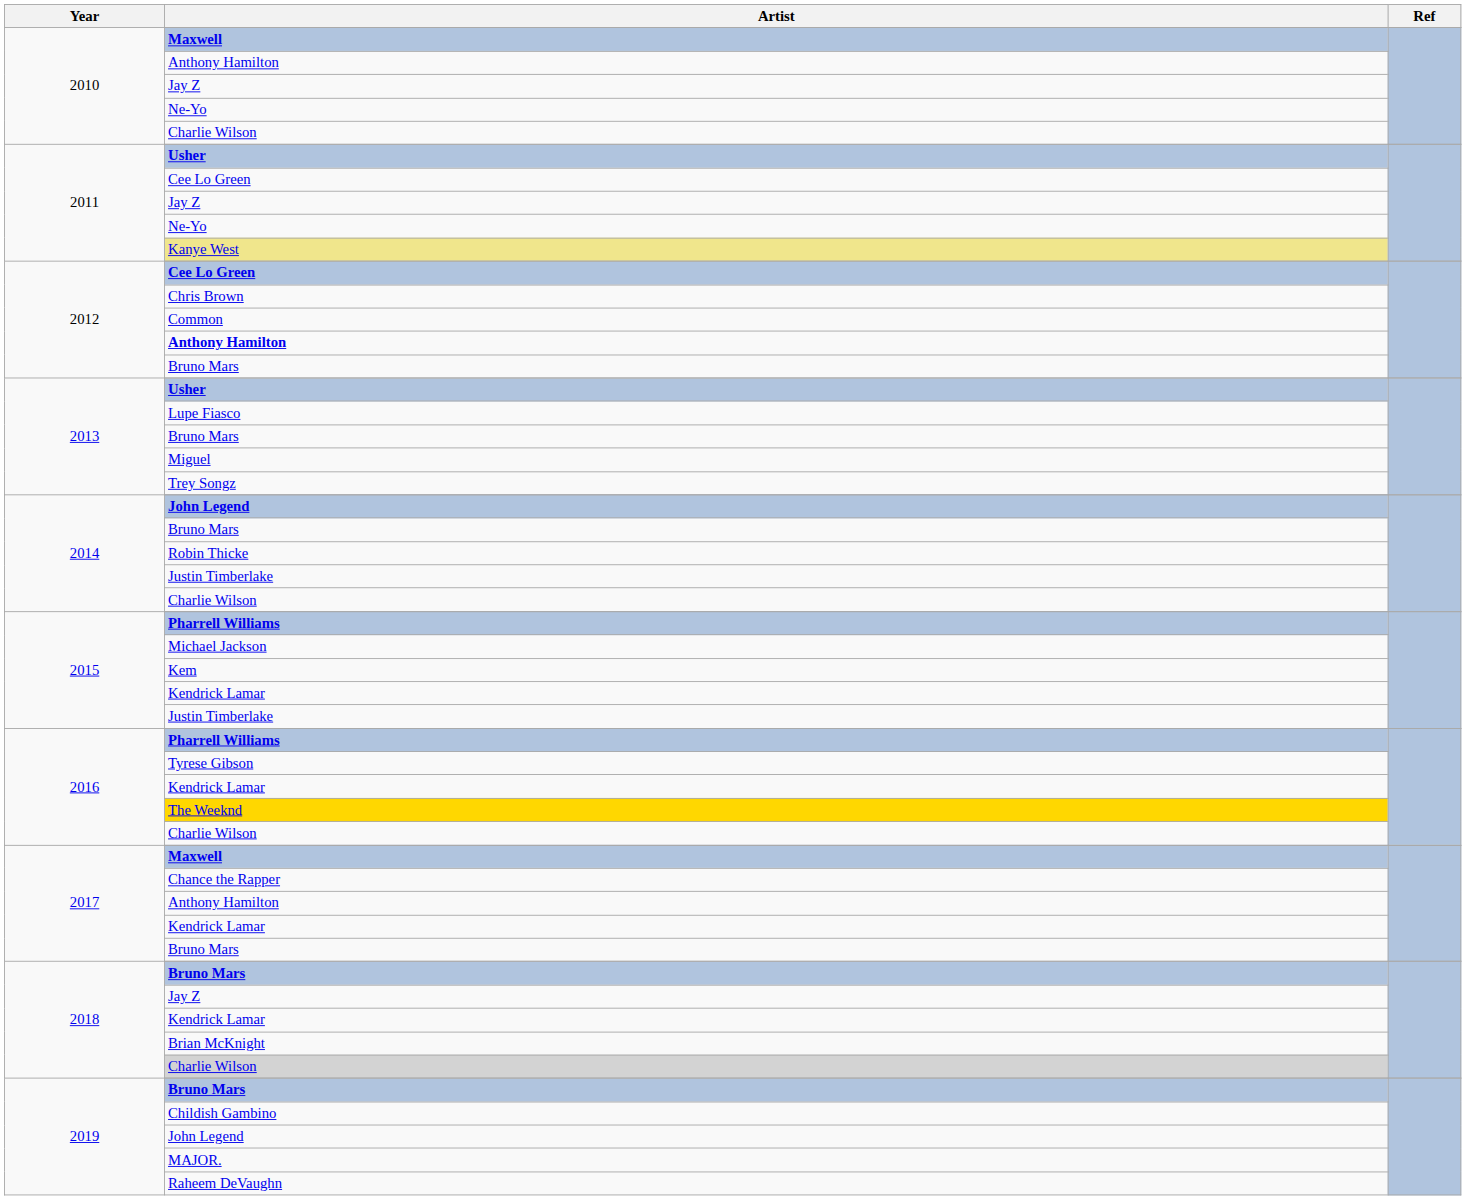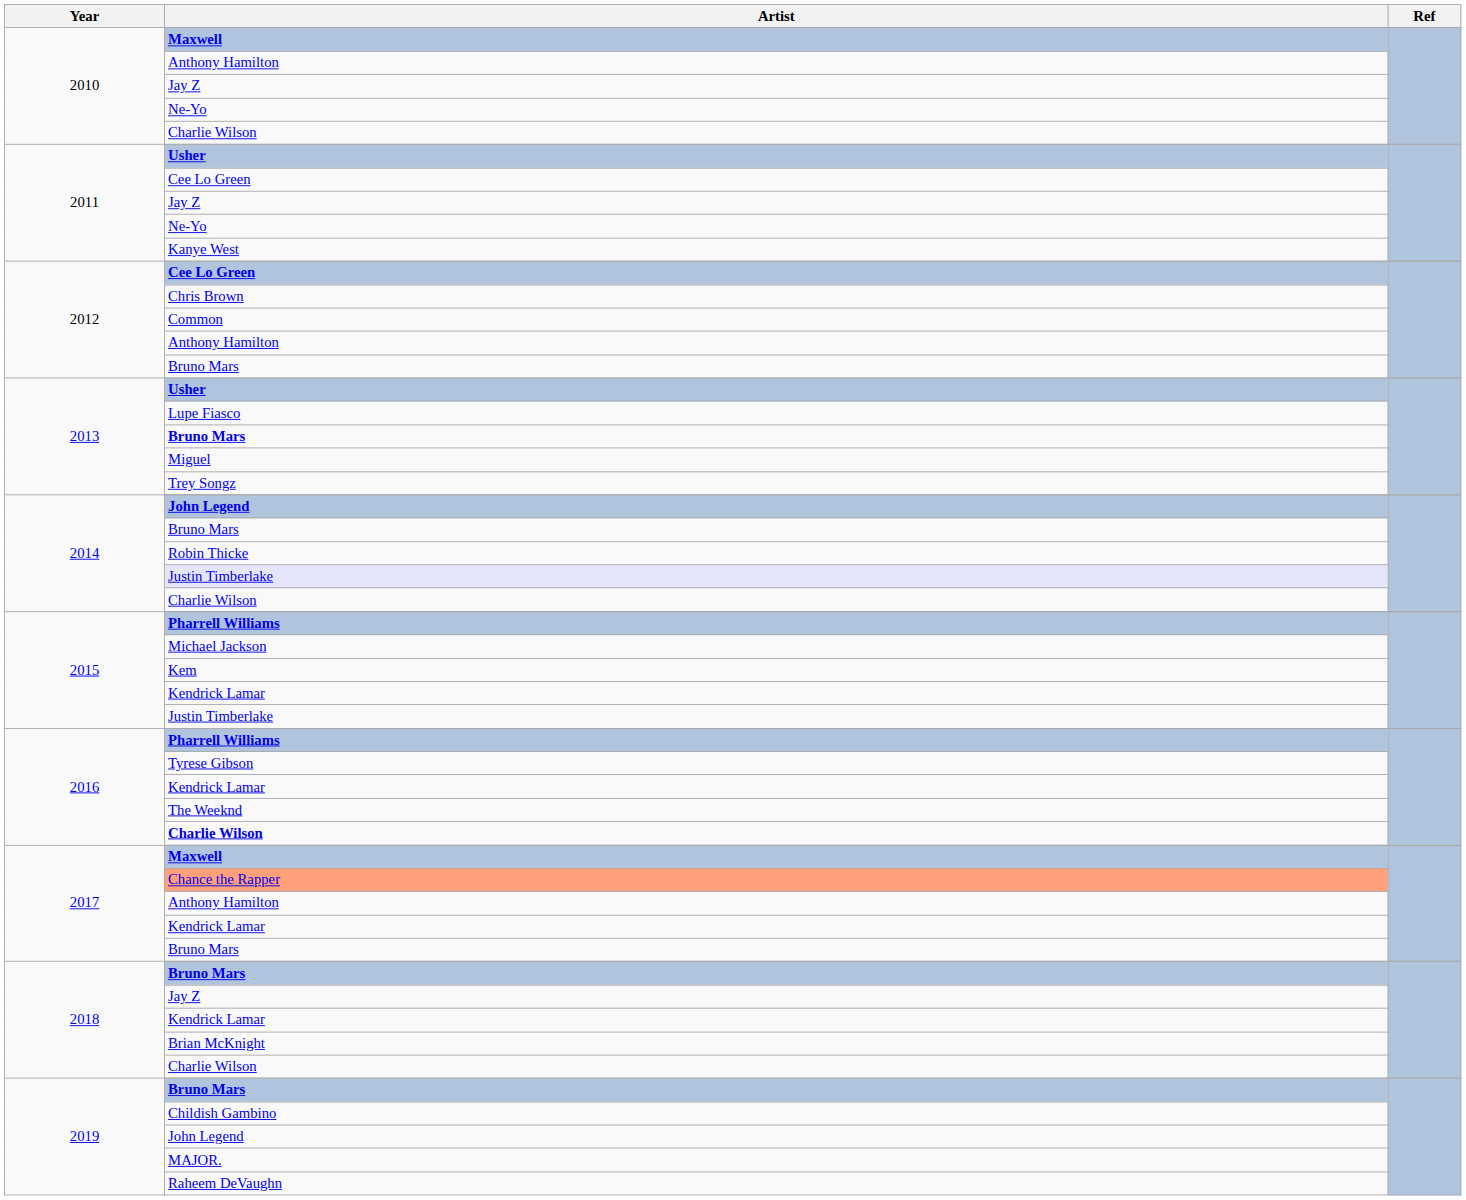(203, 249) khaki background -> (203, 249) no background
(227, 343) bold -> (223, 343) normal
(203, 436) normal -> (207, 436) bold
(221, 576) no background -> (221, 576) lavender background
(205, 809) gold background -> (205, 809) no background
(212, 833) normal -> (215, 833) bold
(224, 879) no background -> (224, 879) lightsalmon background
(212, 1066) lightgrey background -> (212, 1066) no background
